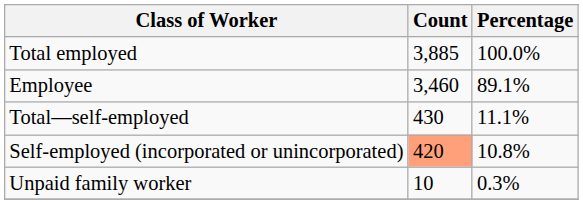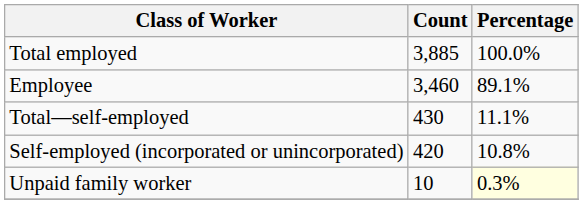(428, 150) lightsalmon background -> (428, 150) no background
(498, 183) no background -> (498, 183) lightyellow background
